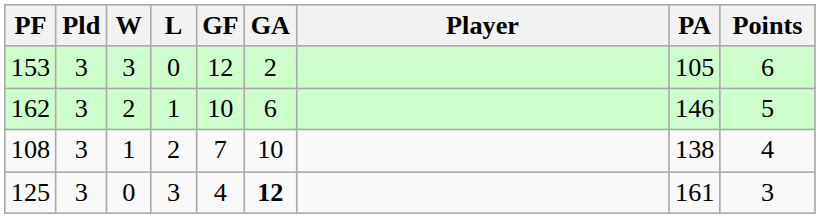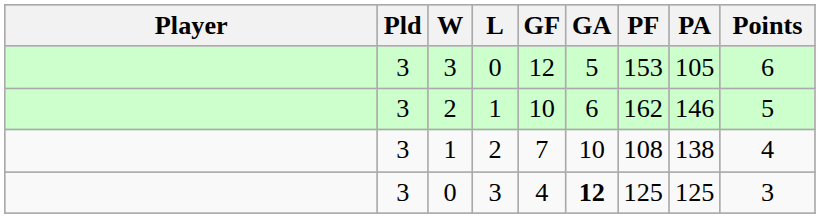columns swapped: (483, 25) <-> (31, 25)
(270, 66) 2 -> (592, 66) 5
(695, 191) 161 -> (695, 191) 125
